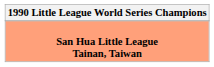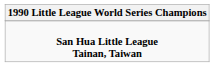(107, 47) lightsalmon background -> (107, 47) no background
